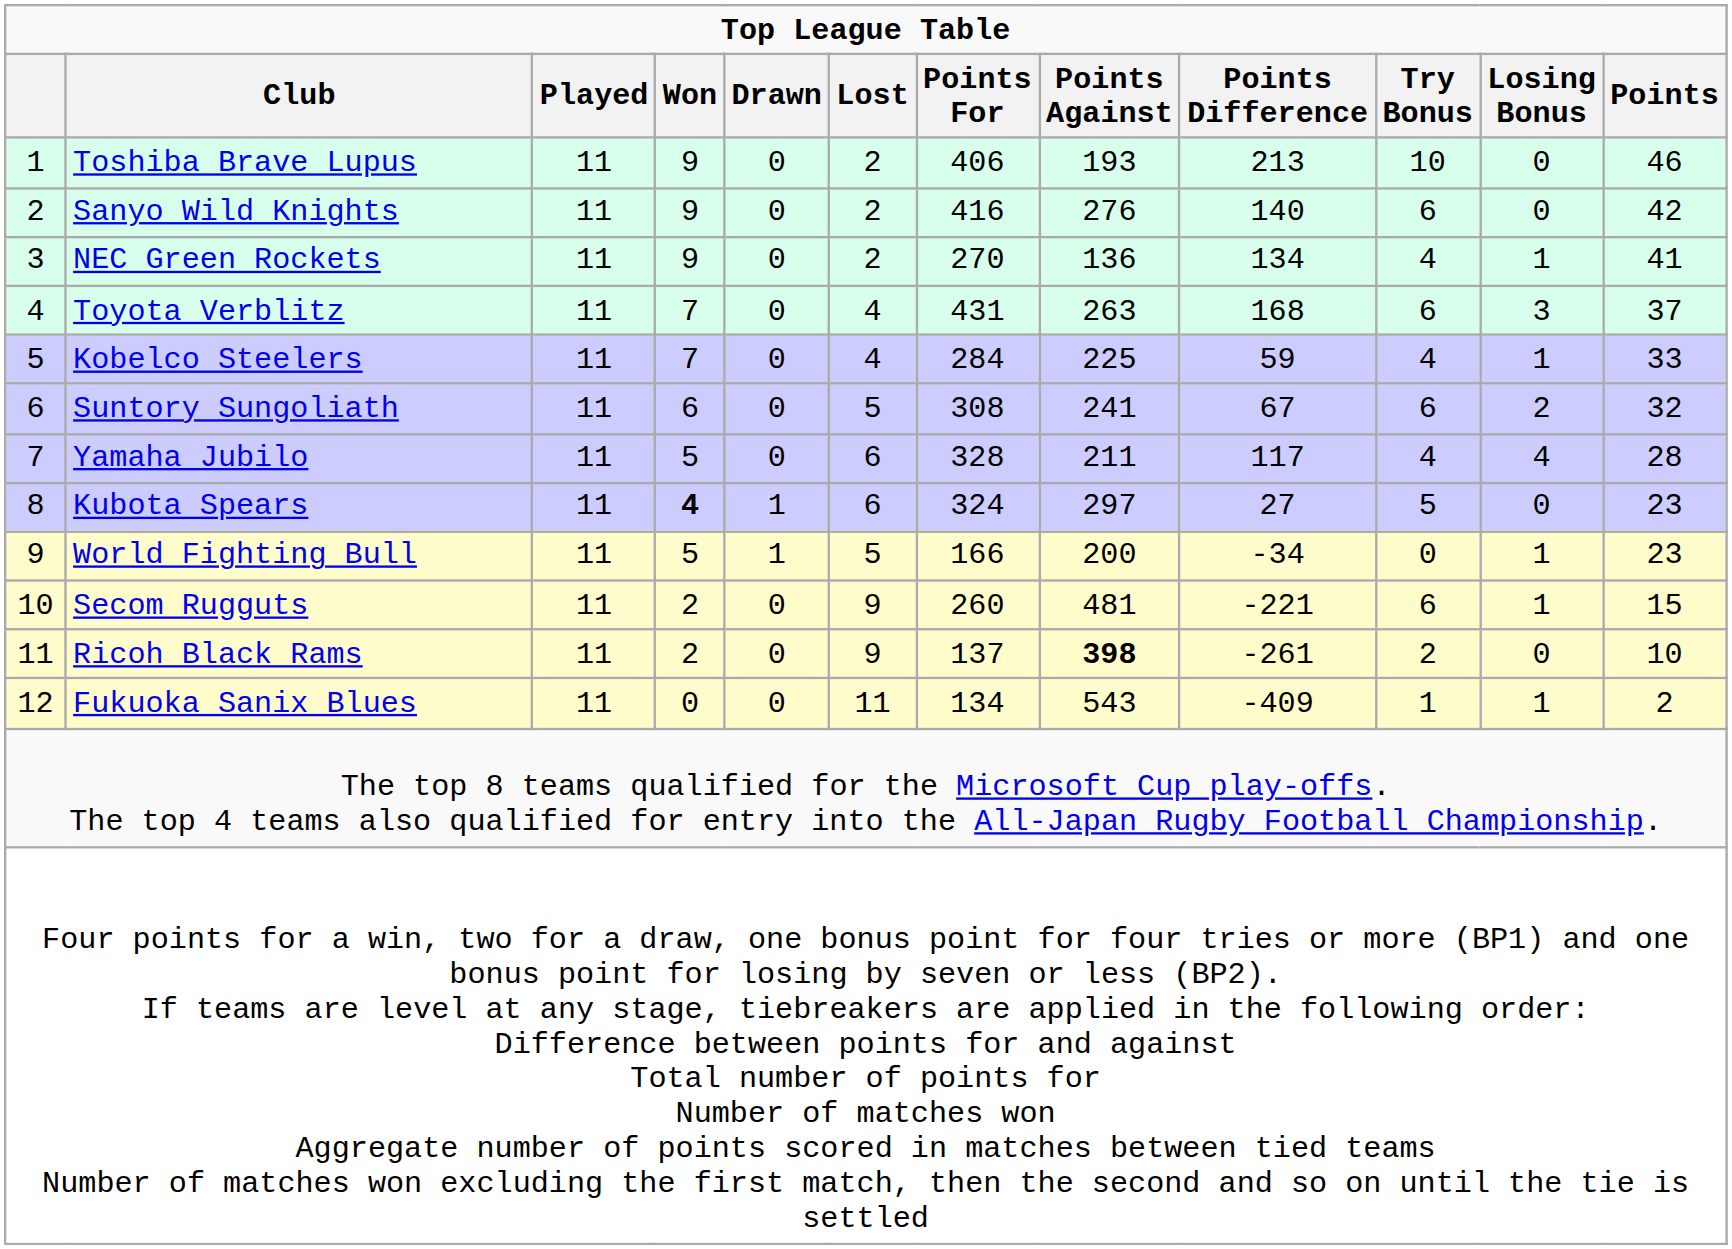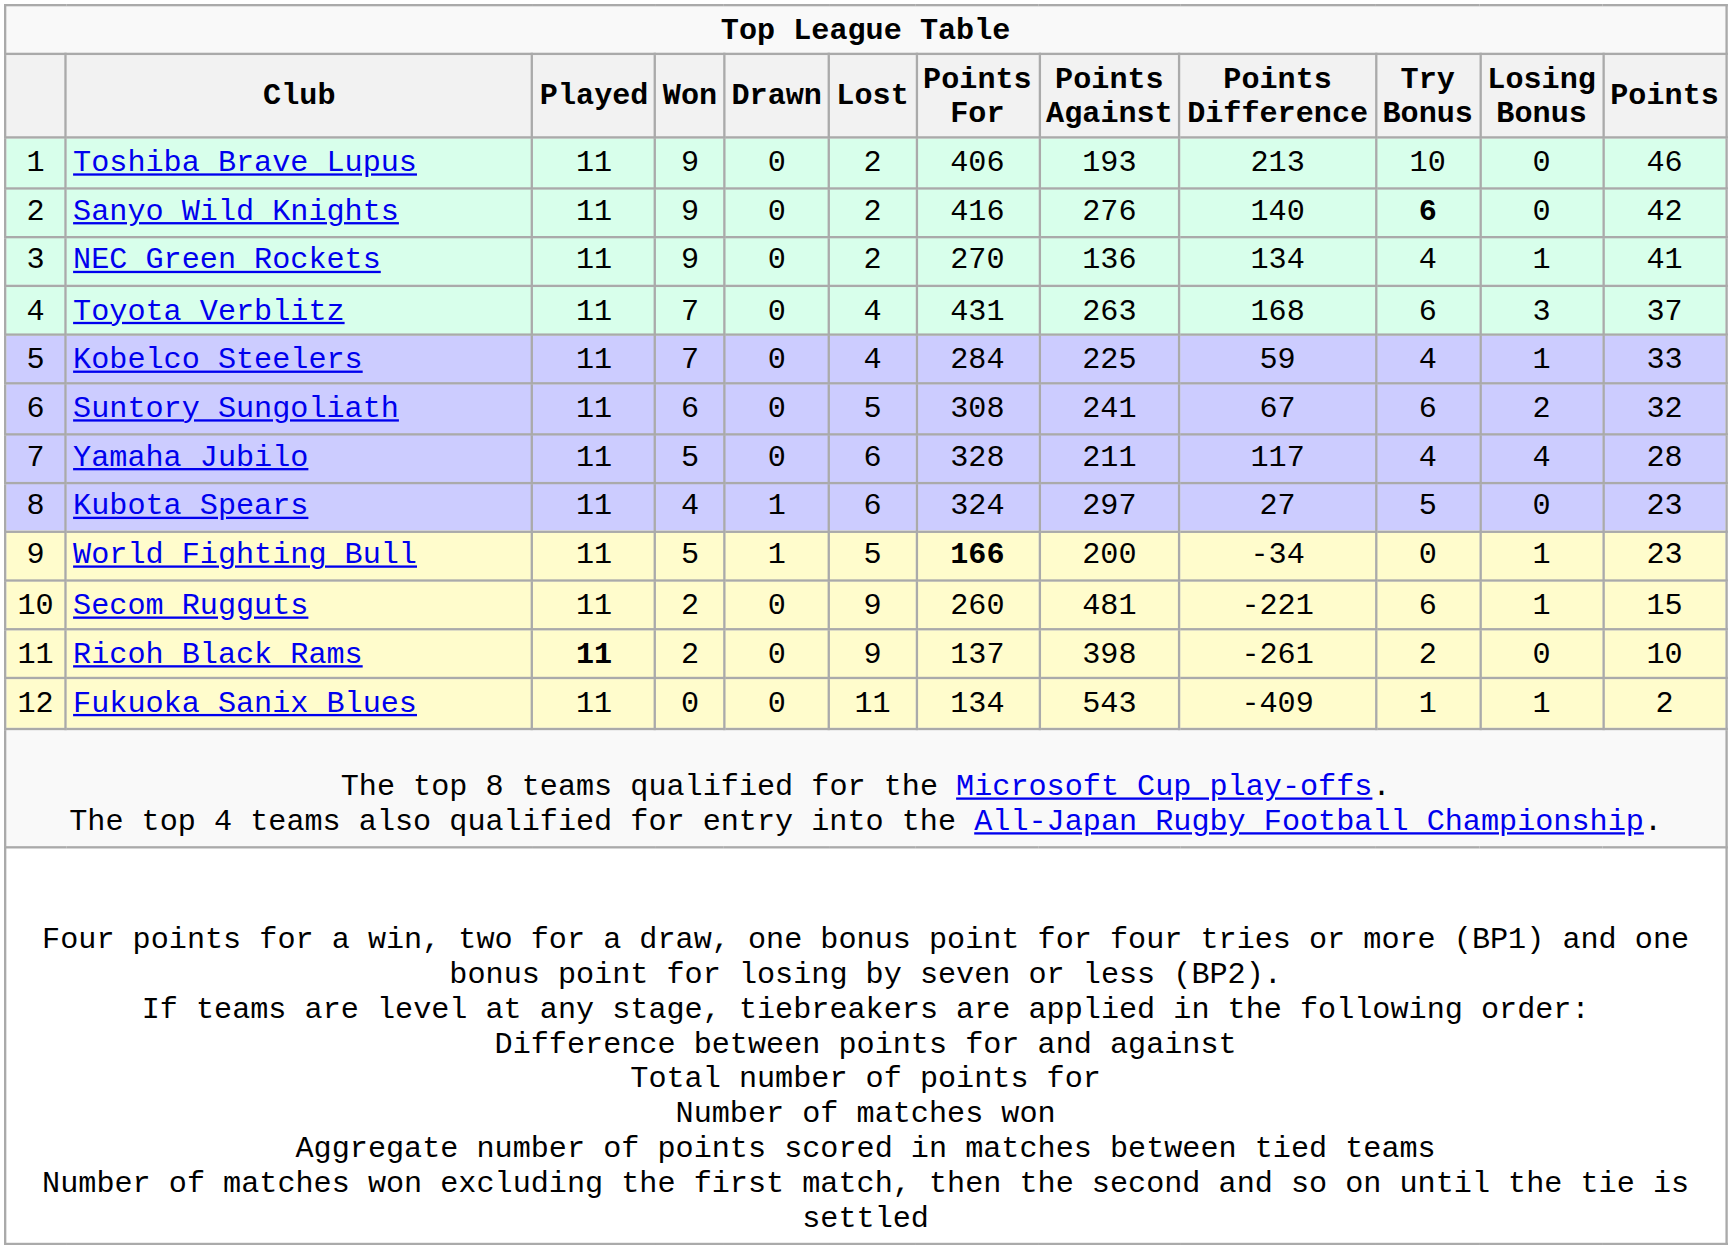(1428, 212) normal -> (1428, 212) bold
(690, 507) bold -> (690, 507) normal
(977, 556) normal -> (977, 556) bold
(594, 654) normal -> (594, 654) bold
(1109, 654) bold -> (1109, 654) normal
